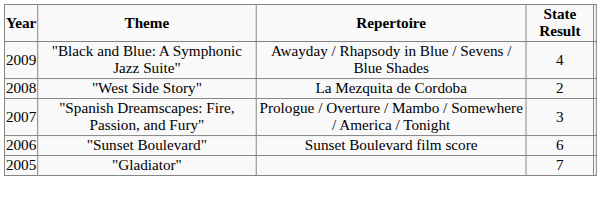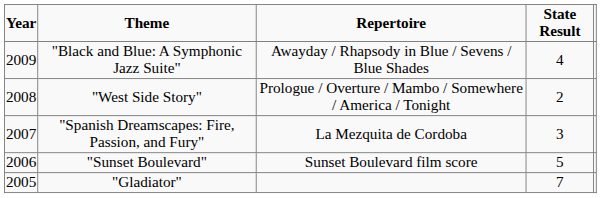(391, 88) La Mezquita de Cordoba -> (391, 97) Prologue / Overture / Mambo / Somewhere / America / Tonight
(391, 117) Prologue / Overture / Mambo / Somewhere / America / Tonight -> (391, 134) La Mezquita de Cordoba
(560, 145) 6 -> (560, 162) 5
